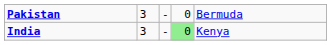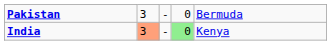(143, 31) no background -> (143, 31) lightsalmon background
